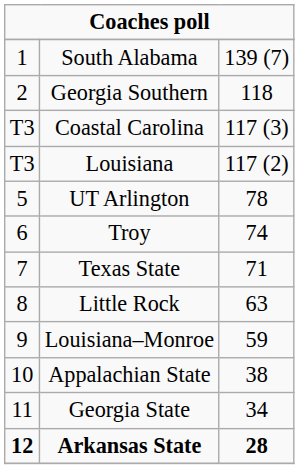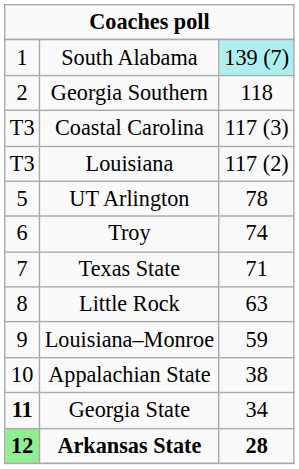(257, 57) no background -> (257, 57) paleturquoise background
(22, 410) normal -> (22, 410) bold
(22, 445) no background -> (22, 445) lightgreen background
